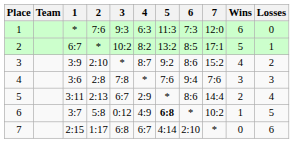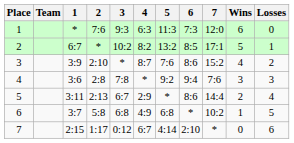(167, 63) 9:2 -> (167, 63) 7:6
(167, 79) 7:6 -> (167, 79) 9:2
(122, 113) 0:12 -> (122, 113) 6:8
(167, 113) bold -> (167, 113) normal
(122, 130) 6:8 -> (122, 130) 0:12
